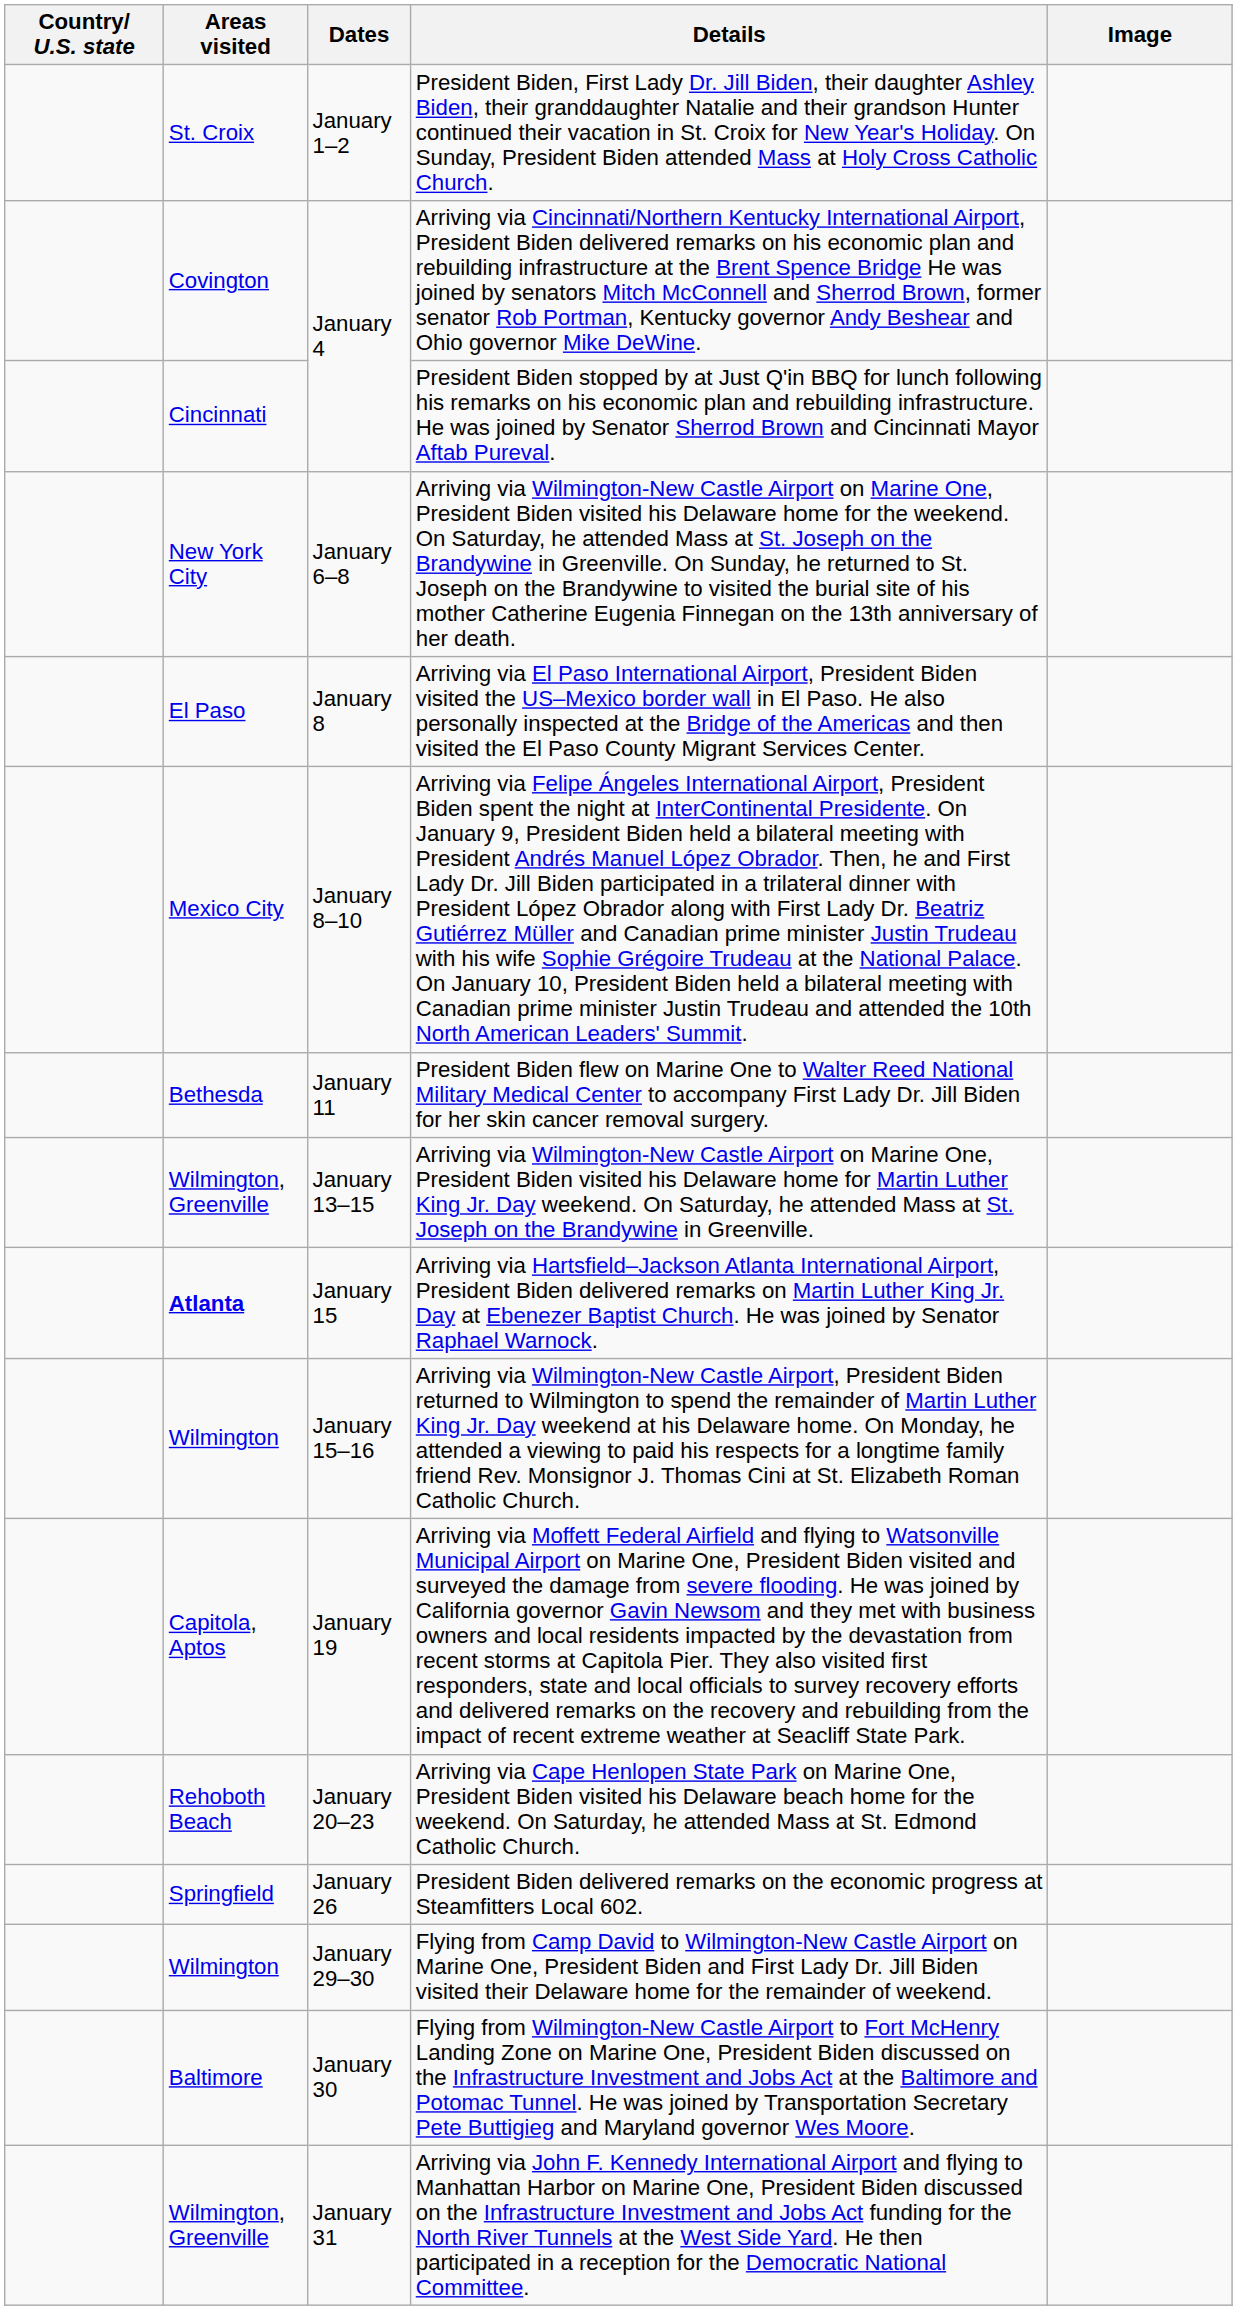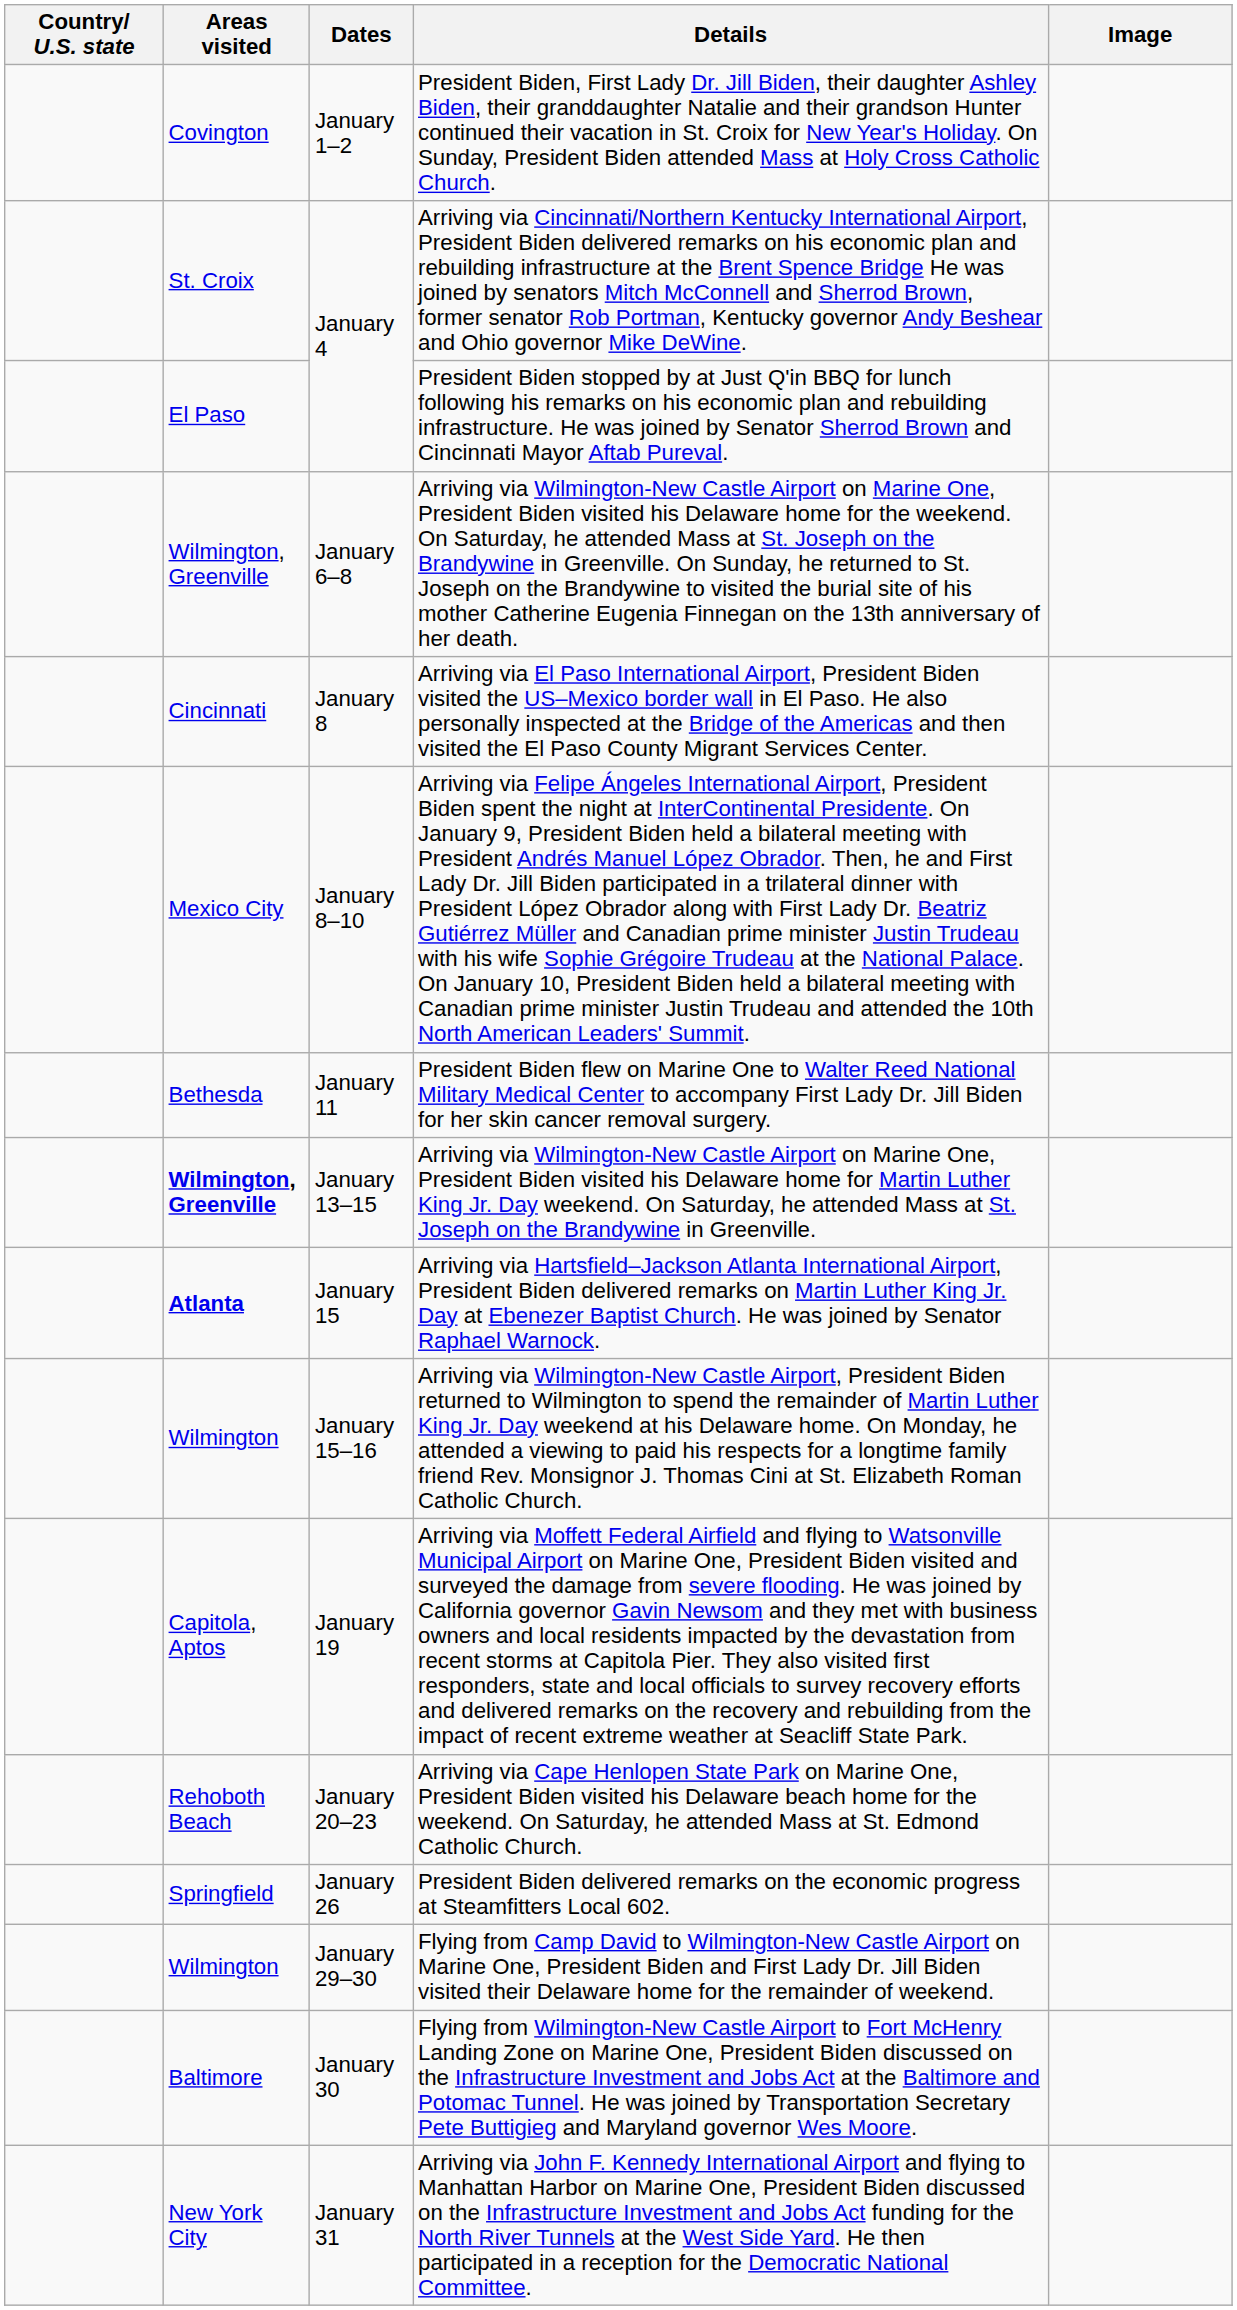(211, 132) St. Croix -> (219, 132) Covington
(219, 280) Covington -> (211, 280) St. Croix
(218, 415) Cincinnati -> (207, 415) El Paso
(216, 563) New York City -> (227, 563) Wilmington, Greenville
(207, 711) El Paso -> (217, 711) Cincinnati
(227, 1192) normal -> (232, 1192) bold
(227, 2225) Wilmington, Greenville -> (216, 2225) New York City
